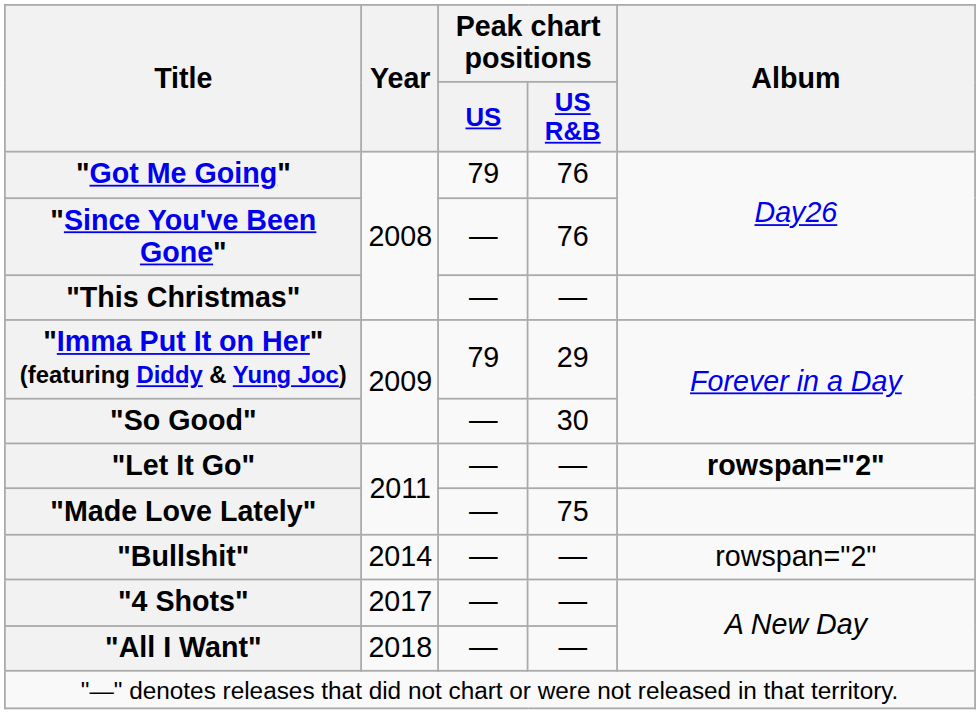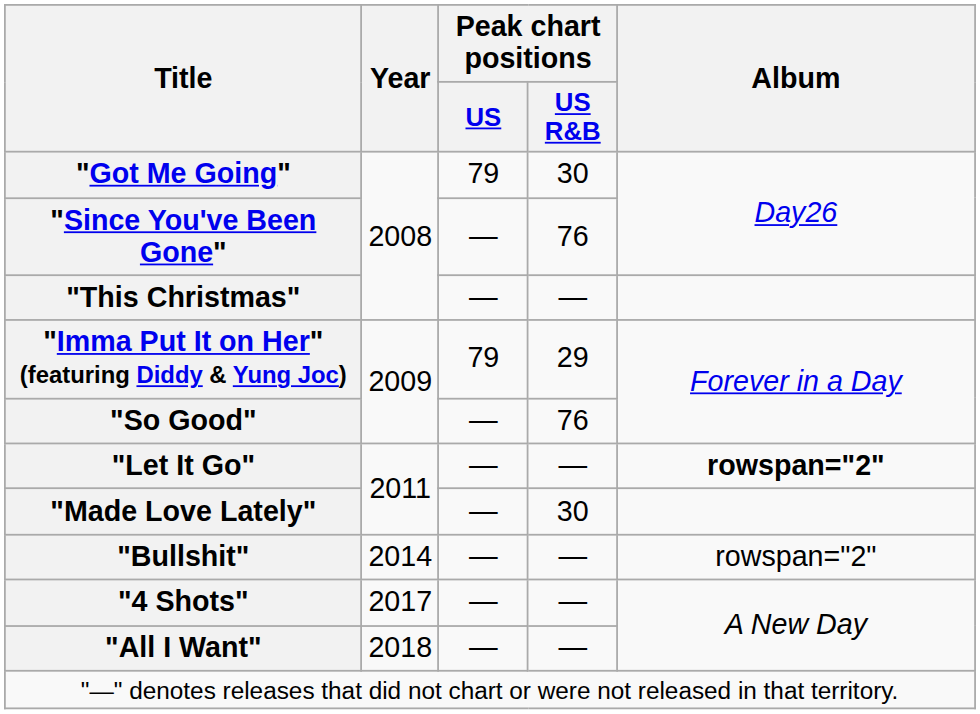(573, 174) 76 -> (573, 174) 30
(573, 420) 30 -> (573, 420) 76
(573, 511) 75 -> (573, 511) 30
